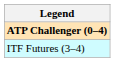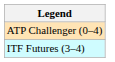(57, 30) bold -> (55, 30) normal
